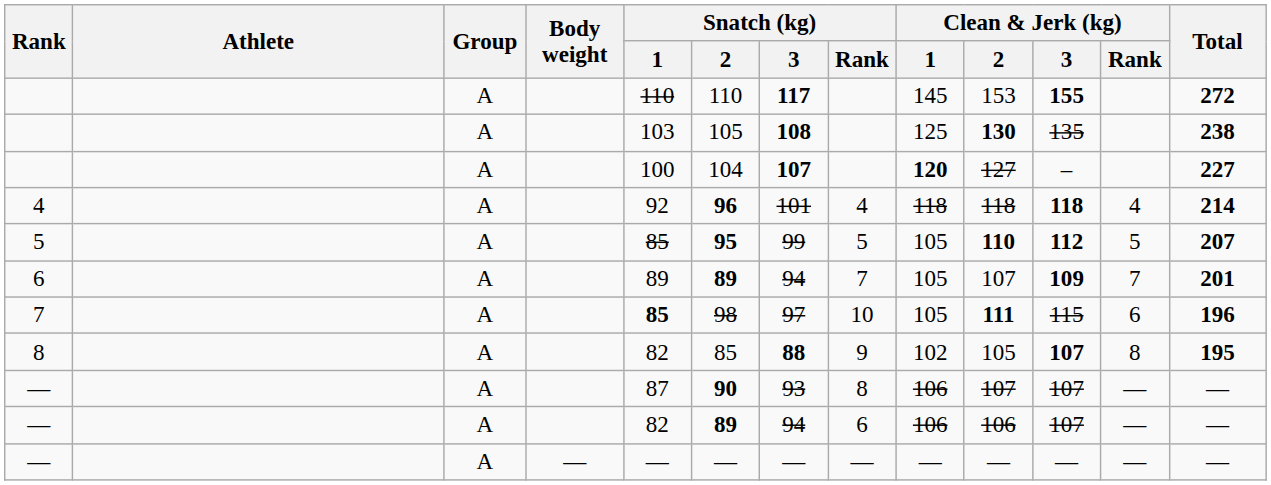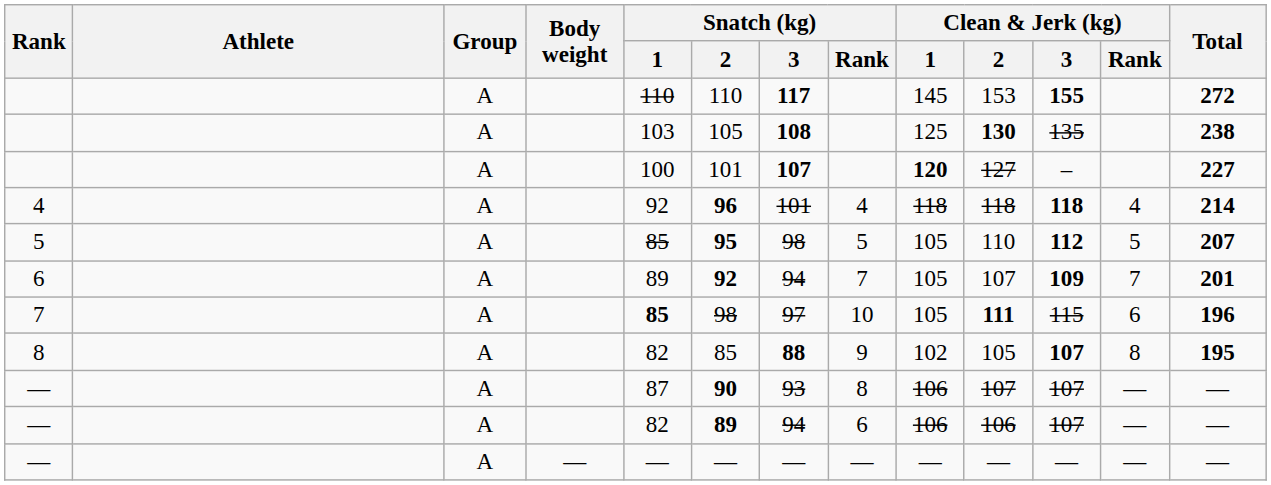(726, 168) 104 -> (726, 168) 101
(794, 242) 99 -> (794, 242) 98
(998, 242) bold -> (998, 242) normal
(726, 278) 89 -> (726, 278) 92
